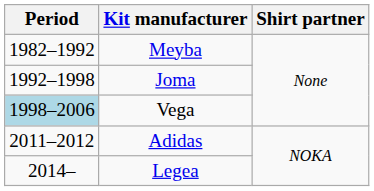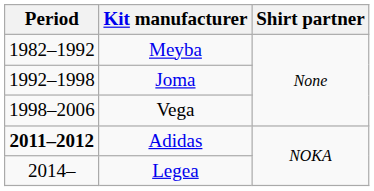(52, 110) lightblue background -> (52, 110) no background
(52, 140) normal -> (52, 140) bold
